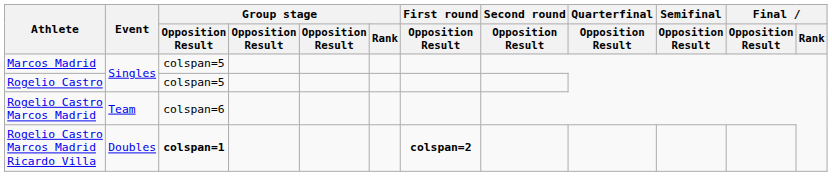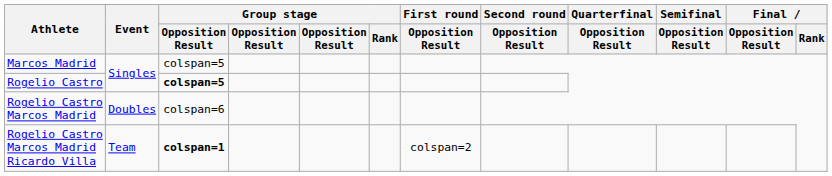(194, 82) normal -> (194, 82) bold
(122, 108) Team -> (132, 108) Doubles
(132, 148) Doubles -> (122, 148) Team
(441, 148) bold -> (441, 148) normal
